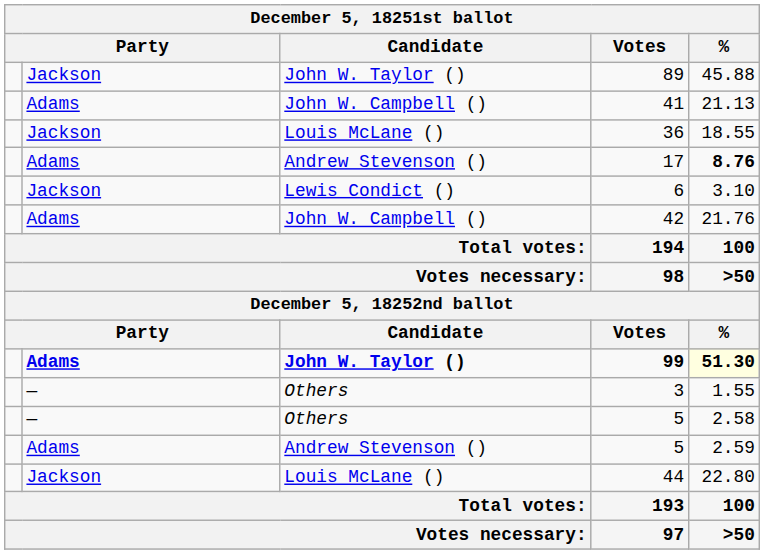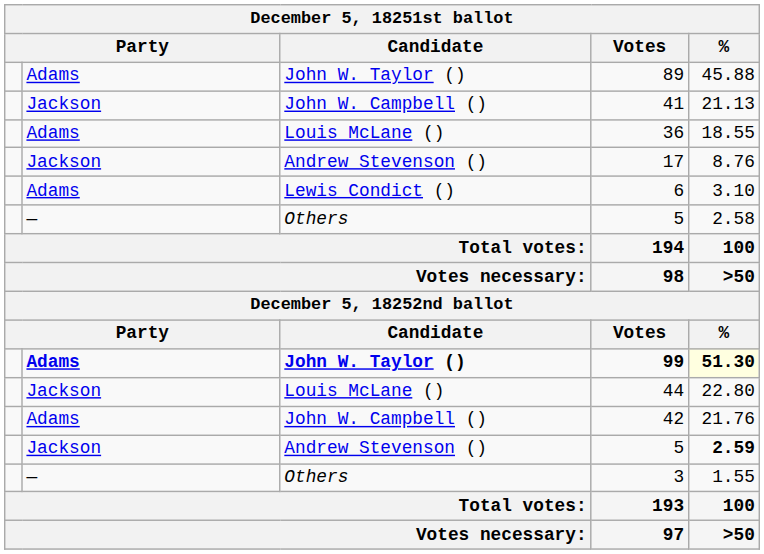(64, 76) Jackson -> (53, 76) Adams
(53, 105) Adams -> (64, 105) Jackson
(64, 134) Jackson -> (53, 134) Adams
(53, 163) Adams -> (64, 163) Jackson
(734, 163) bold -> (734, 163) normal
(64, 191) Jackson -> (53, 191) Adams
rows swapped: (316, 421) <-> (386, 220)
rows swapped: (364, 478) <-> (316, 392)
(53, 449) Adams -> (64, 449) Jackson
(734, 449) normal -> (734, 449) bold
